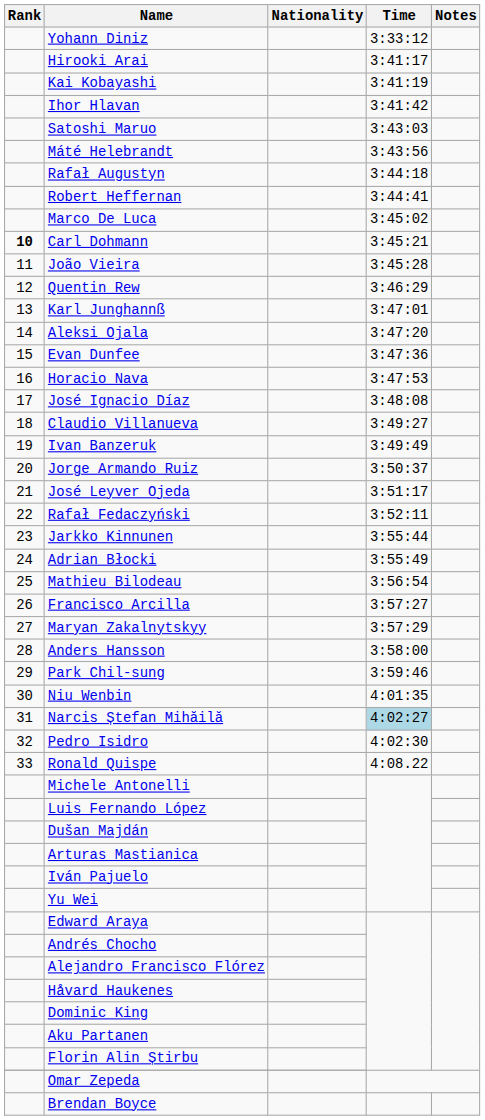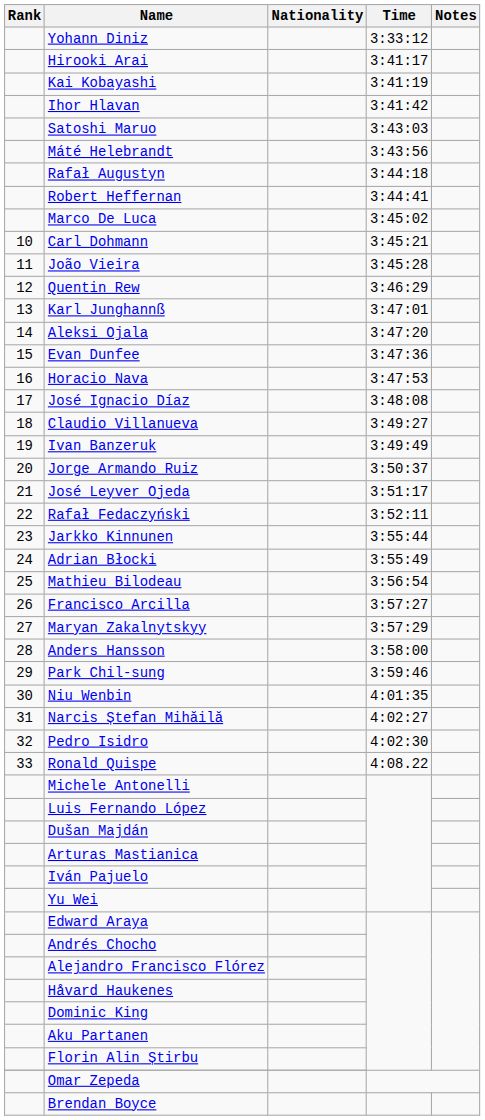(25, 243) bold -> (25, 243) normal
(399, 719) lightblue background -> (399, 719) no background
